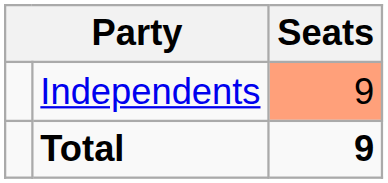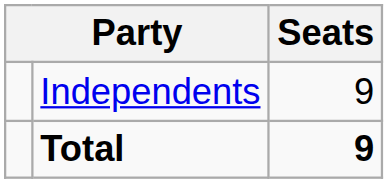(364, 90) lightsalmon background -> (364, 90) no background
